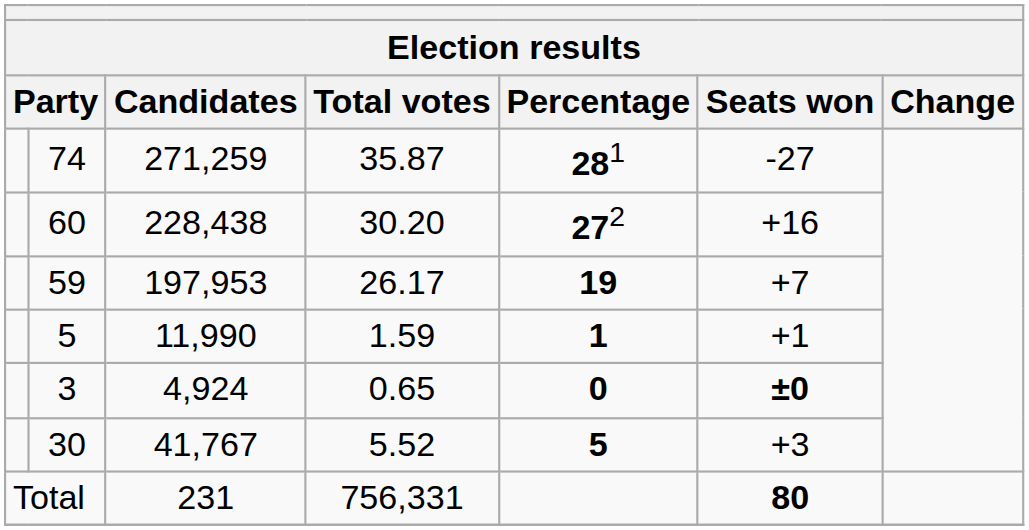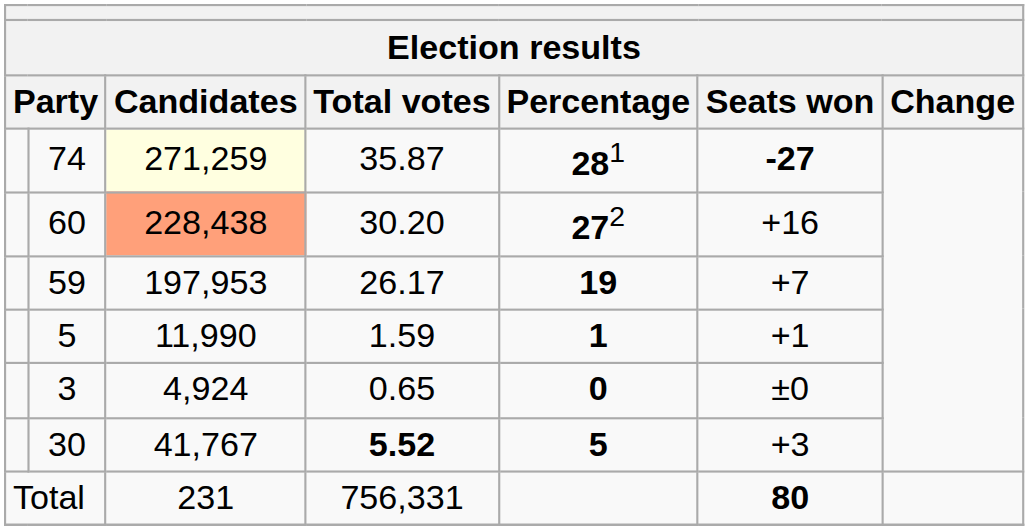(206, 159) no background -> (206, 159) lightyellow background
(790, 159) normal -> (790, 159) bold
(206, 223) no background -> (206, 223) lightsalmon background
(790, 389) bold -> (790, 389) normal
(402, 444) normal -> (402, 444) bold
